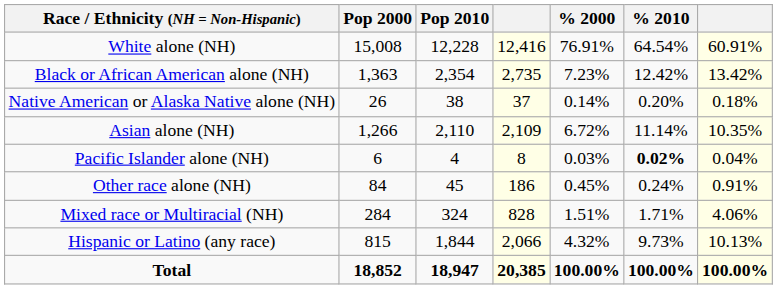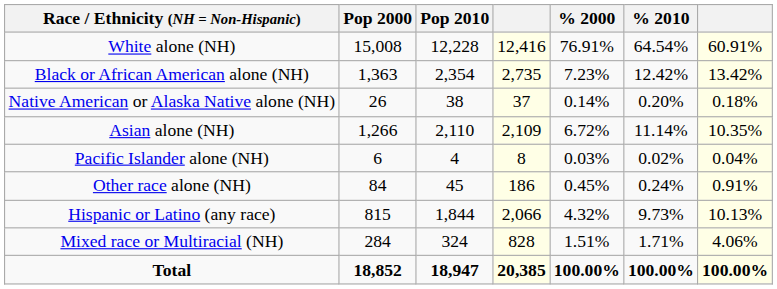(661, 158) bold -> (661, 158) normal
rows swapped: (172, 213) <-> (172, 241)
